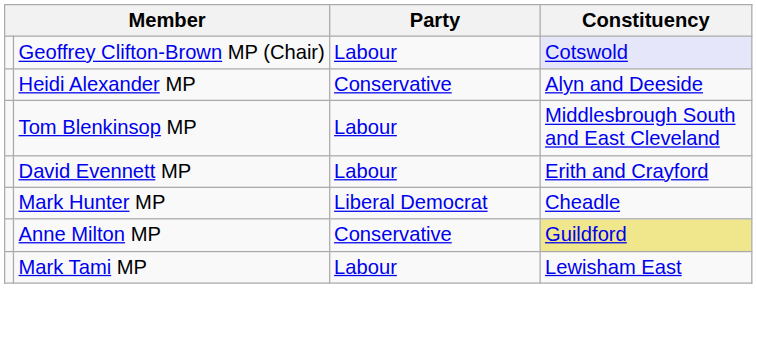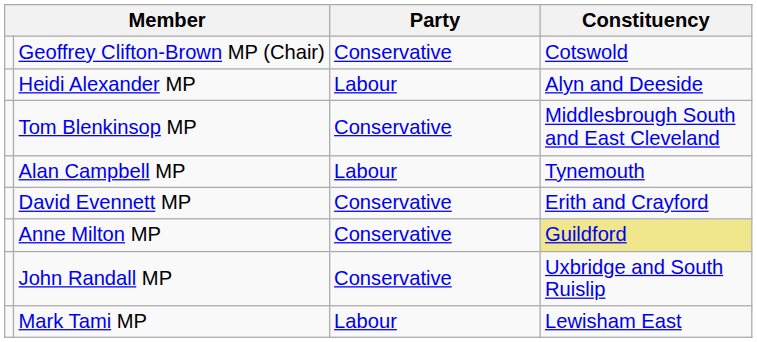(365, 52) Labour -> (393, 52) Conservative
(586, 52) lavender background -> (586, 52) no background
(393, 84) Conservative -> (365, 84) Labour
(365, 127) Labour -> (393, 127) Conservative
+ row: (102, 171)
(365, 171) Labour -> (393, 203) Conservative
- row: (92, 203)
+ row: (95, 278)
